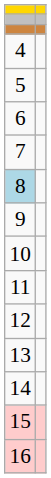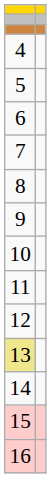(20, 185) lightblue background -> (20, 185) no background
(20, 354) no background -> (20, 354) khaki background
